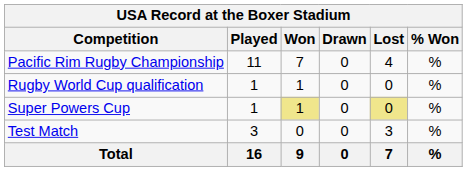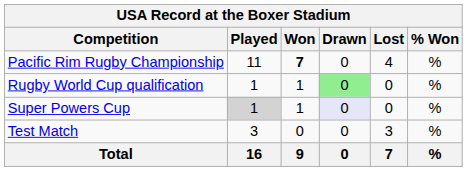(300, 62) normal -> (300, 62) bold
(344, 85) no background -> (344, 85) lightgreen background
(254, 108) no background -> (254, 108) lightgrey background
(300, 108) khaki background -> (300, 108) no background
(344, 108) no background -> (344, 108) lavender background
(389, 108) khaki background -> (389, 108) no background
